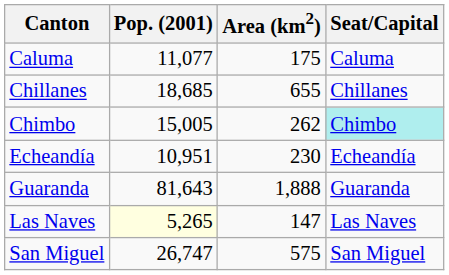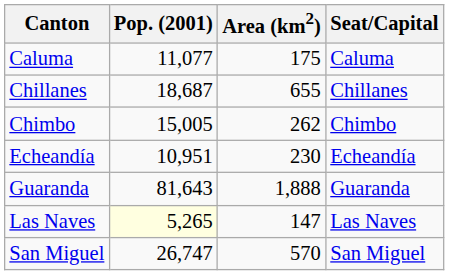(185, 91) 18,685 -> (185, 91) 18,687
(363, 123) paleturquoise background -> (363, 123) no background
(305, 253) 575 -> (305, 253) 570
